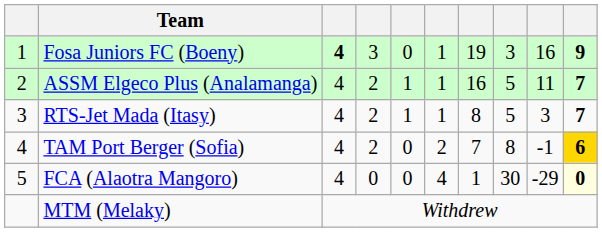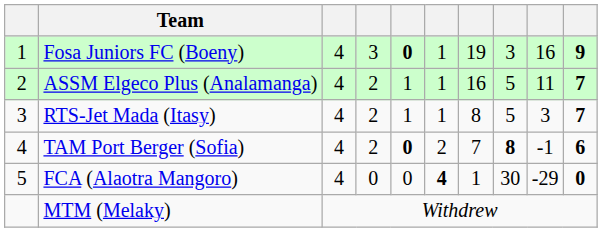(339, 52) bold -> (339, 52) normal
(407, 52) normal -> (407, 52) bold
(407, 147) normal -> (407, 147) bold
(510, 147) normal -> (510, 147) bold
(580, 147) gold background -> (580, 147) no background
(442, 178) normal -> (442, 178) bold
(580, 178) lightyellow background -> (580, 178) no background
